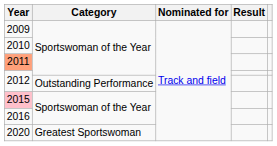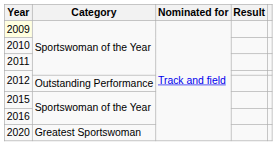(18, 29) no background -> (18, 29) lightyellow background
(18, 62) lightsalmon background -> (18, 62) no background
(18, 100) pink background -> (18, 100) no background
